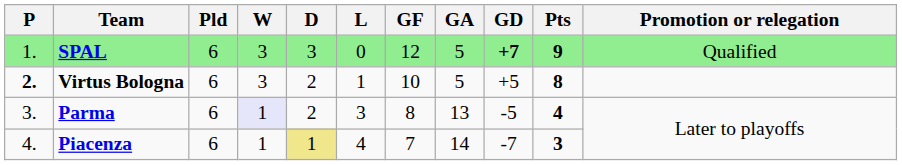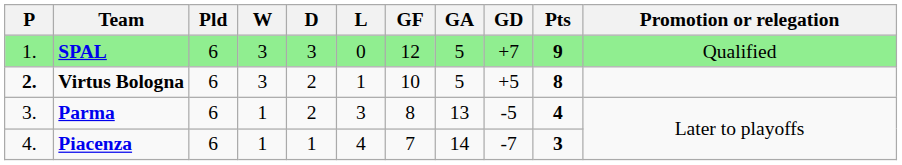(509, 50) bold -> (509, 50) normal
(262, 112) lavender background -> (262, 112) no background
(312, 143) khaki background -> (312, 143) no background
